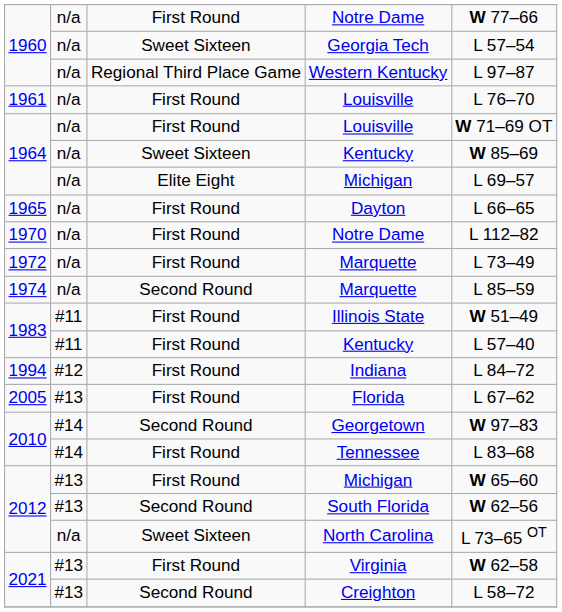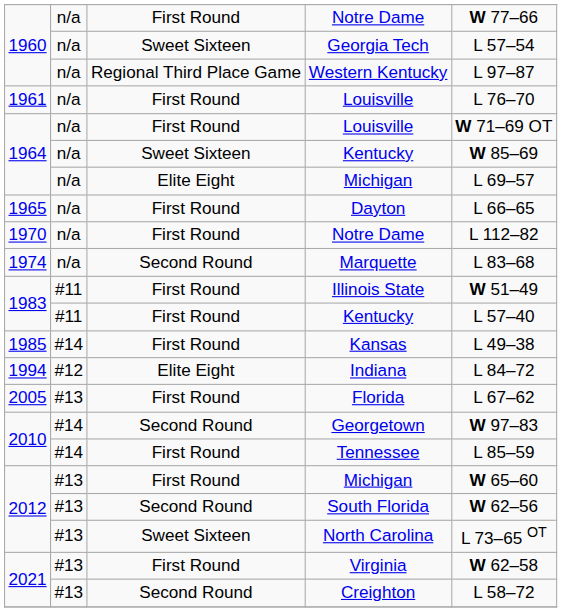- row: (28, 262)
(504, 289) L 85–59 -> (504, 262) L 83–68
+ row: (28, 343)
(196, 371) First Round -> (196, 371) Elite Eight
(504, 452) L 83–68 -> (504, 452) L 85–59
(69, 536) n/a -> (69, 536) #13
